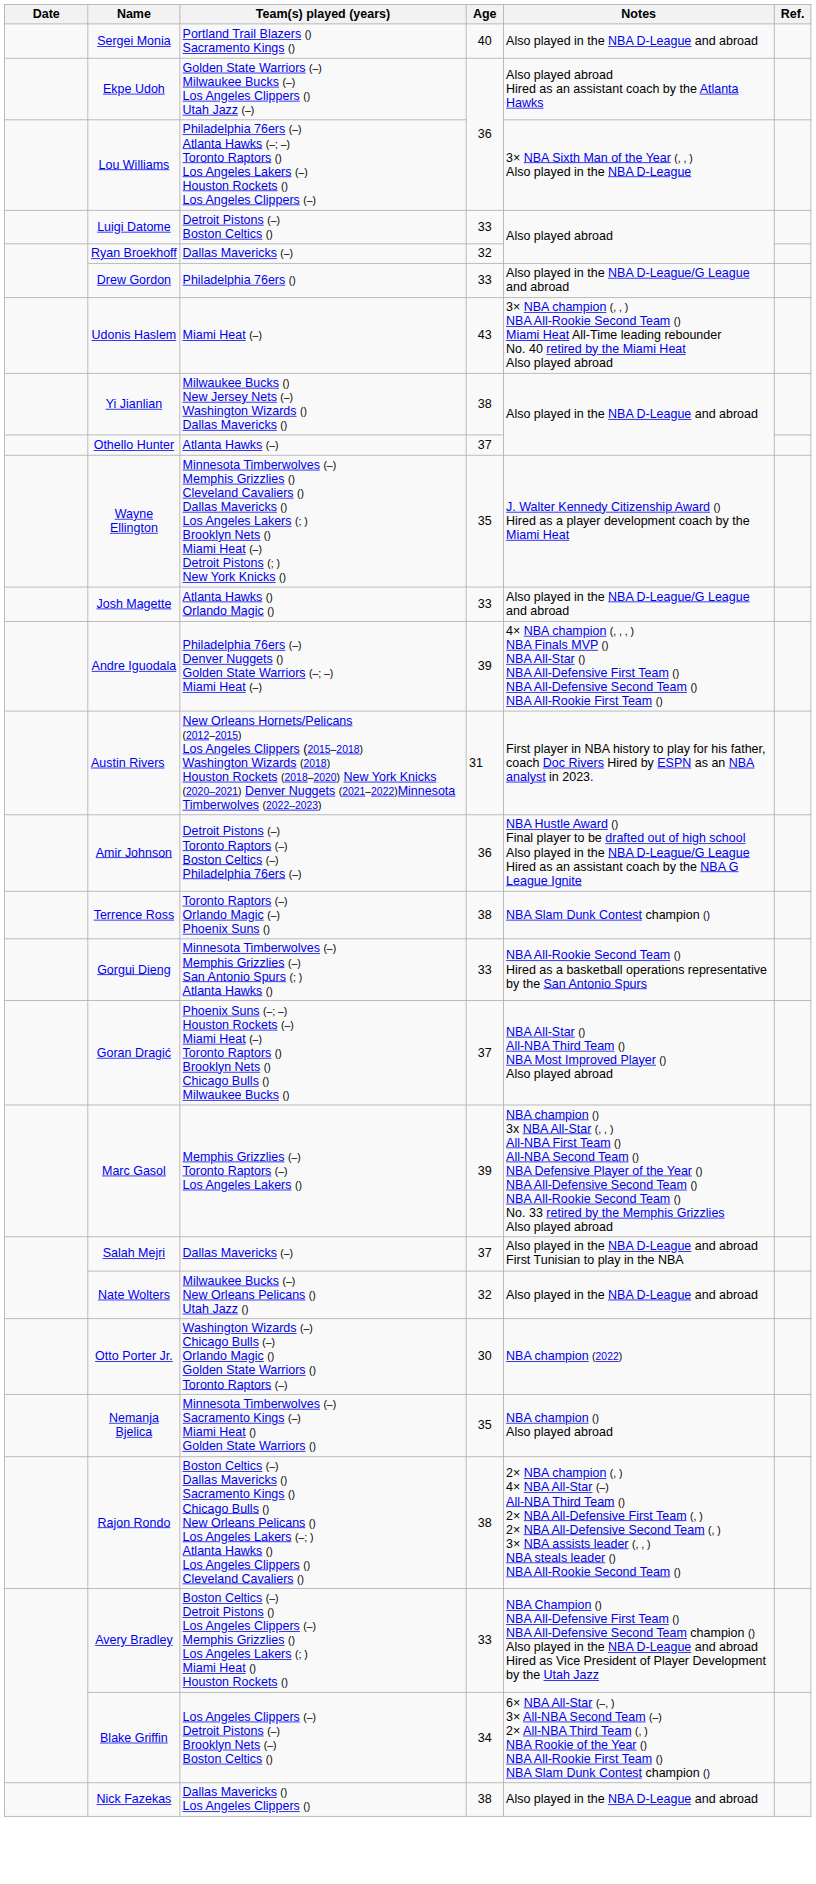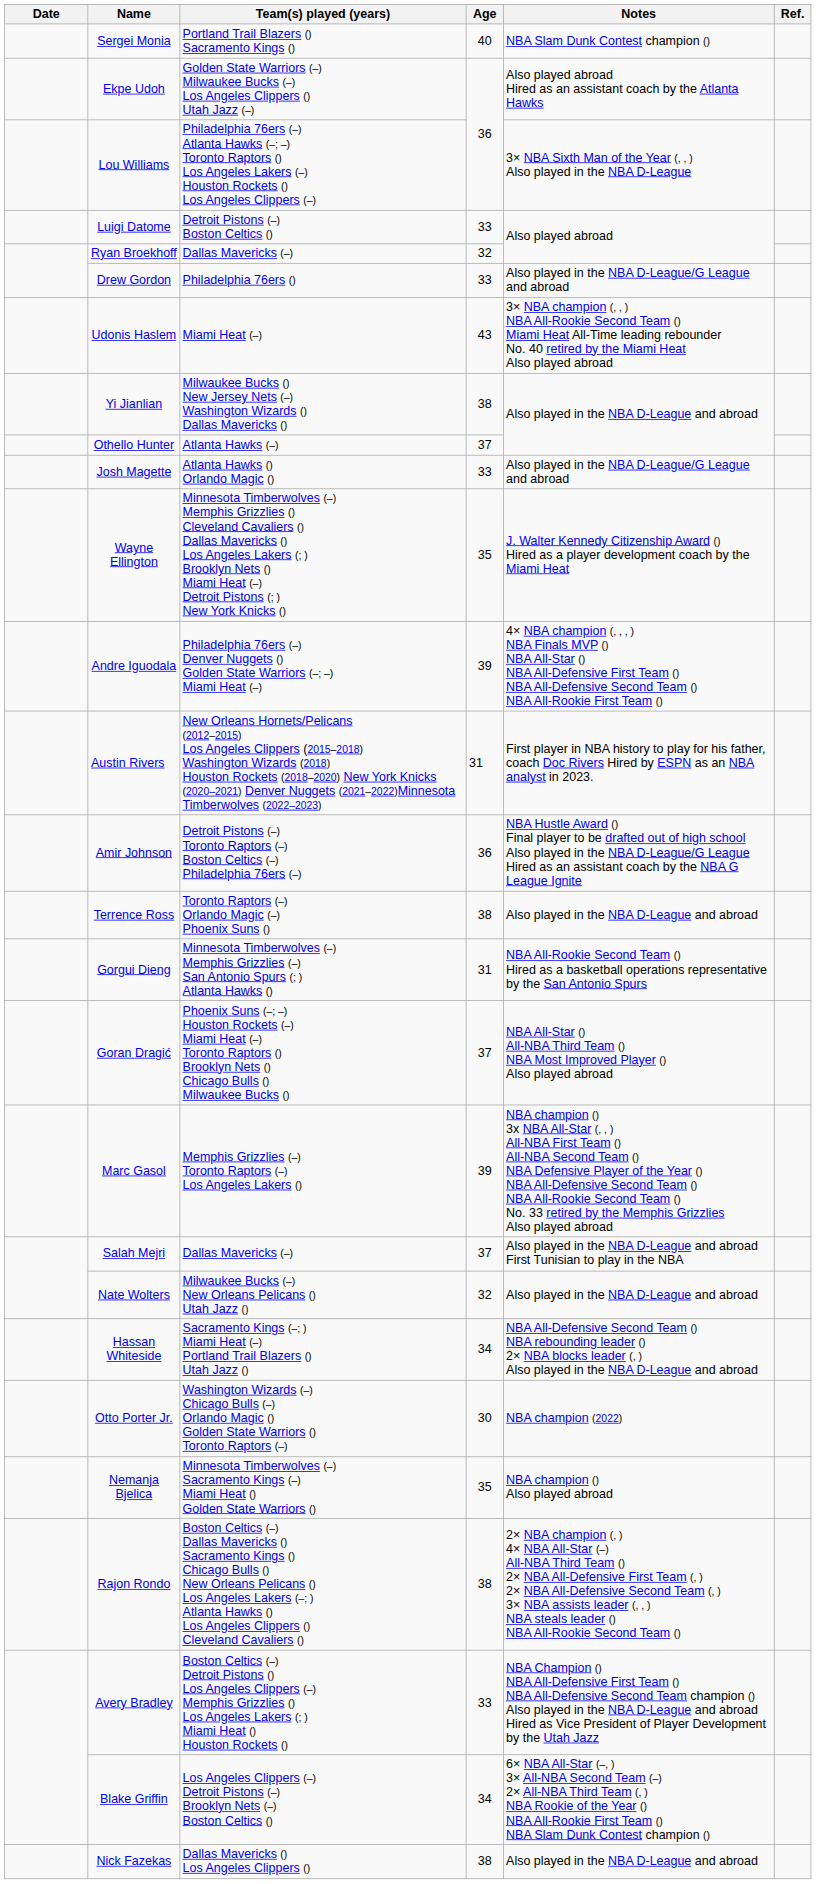(632, 41) Also played in the NBA D-League and abroad -> (608, 41) NBA Slam Dunk Contest champion ()
rows swapped: (134, 521) <-> (134, 604)
(608, 915) NBA Slam Dunk Contest champion () -> (632, 915) Also played in the NBA D-League and abroad
(485, 969) 33 -> (485, 969) 31
+ row: (134, 1349)
